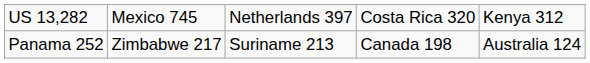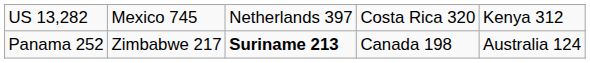(282, 44) normal -> (284, 44) bold
